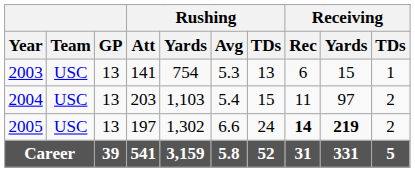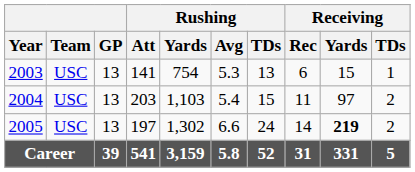(303, 126) bold -> (303, 126) normal
